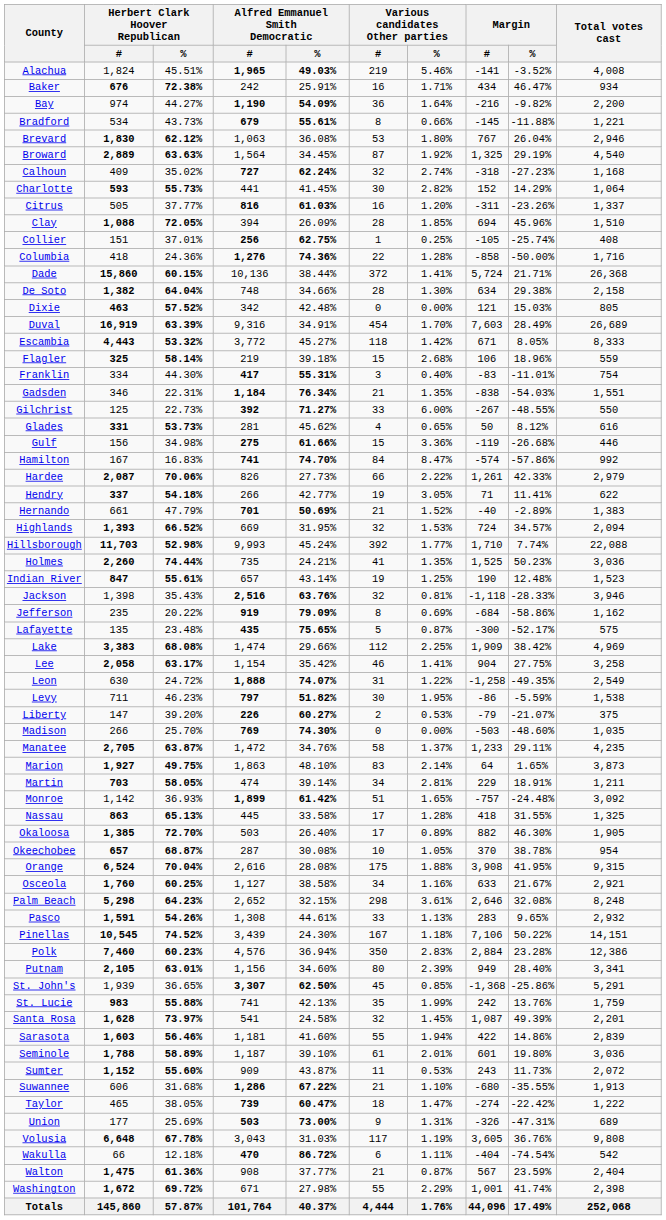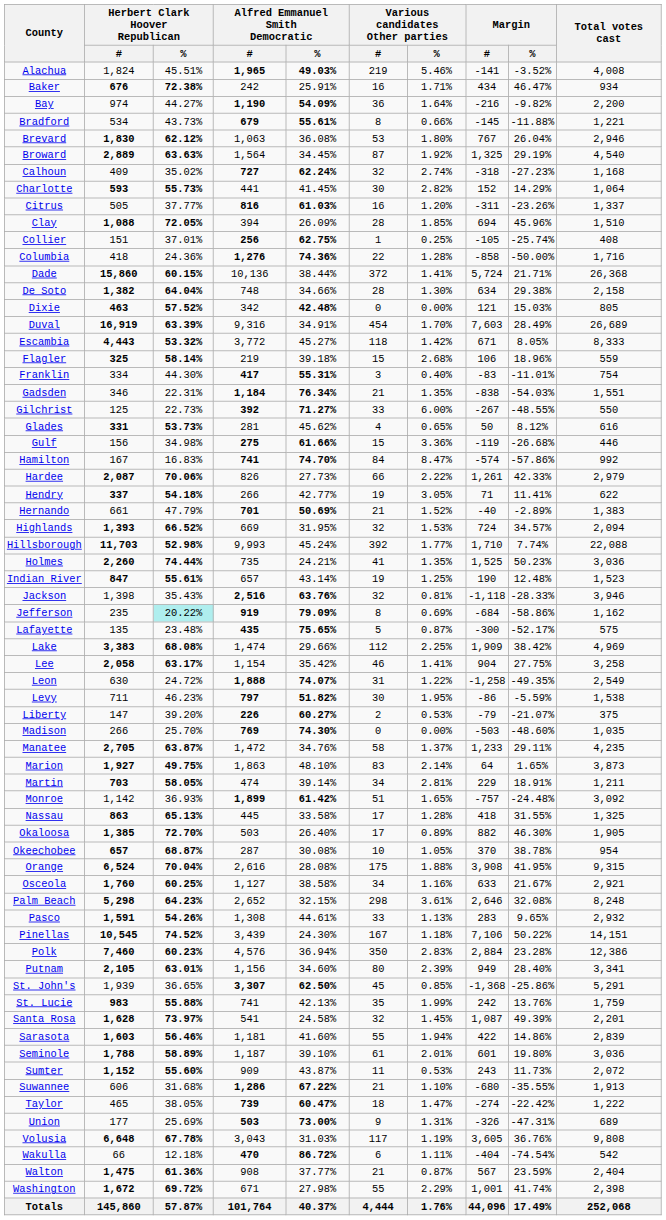(317, 308) normal -> (317, 308) bold
(183, 613) no background -> (183, 613) paleturquoise background
